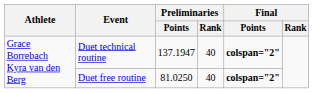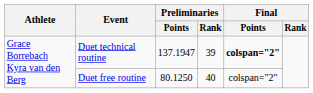(211, 53) 40 -> (211, 53) 39
(176, 78) 81.0250 -> (176, 78) 80.1250
(253, 78) bold -> (253, 78) normal
